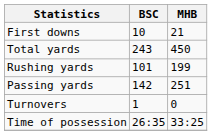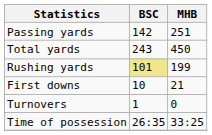rows swapped: (44, 31) <-> (50, 86)
(142, 68) no background -> (142, 68) khaki background
